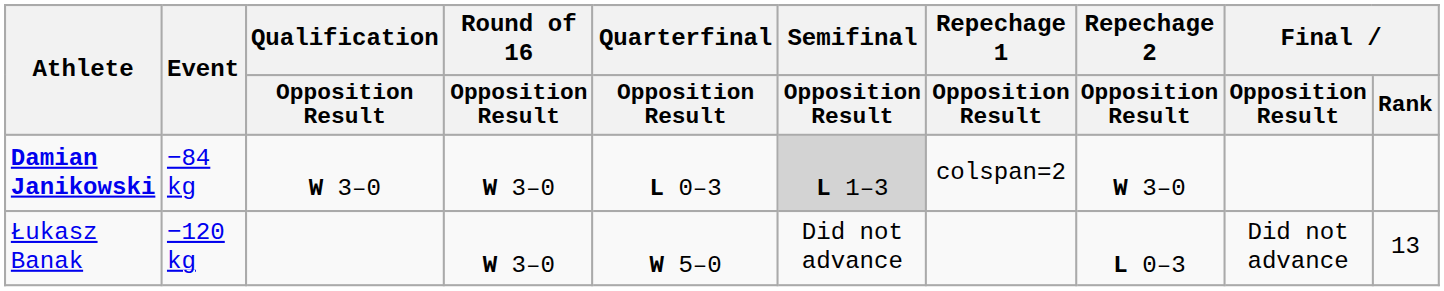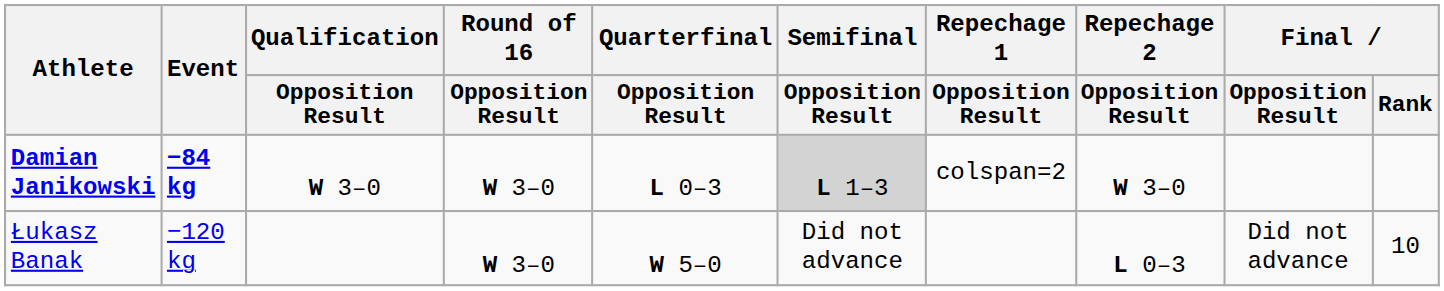(189, 172) normal -> (189, 172) bold
(1405, 248) 13 -> (1405, 248) 10
